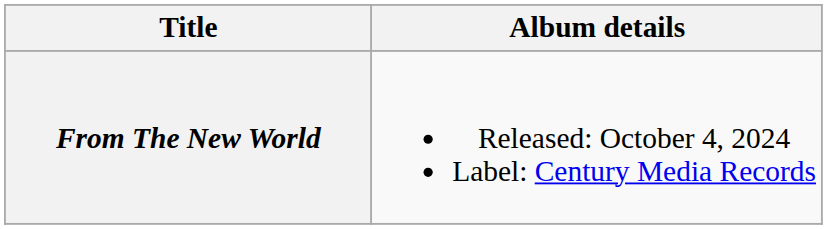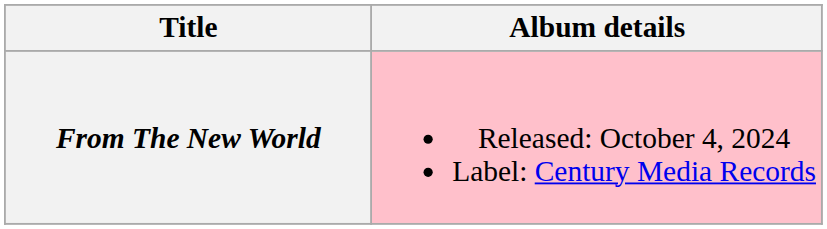(597, 154) no background -> (597, 154) pink background
